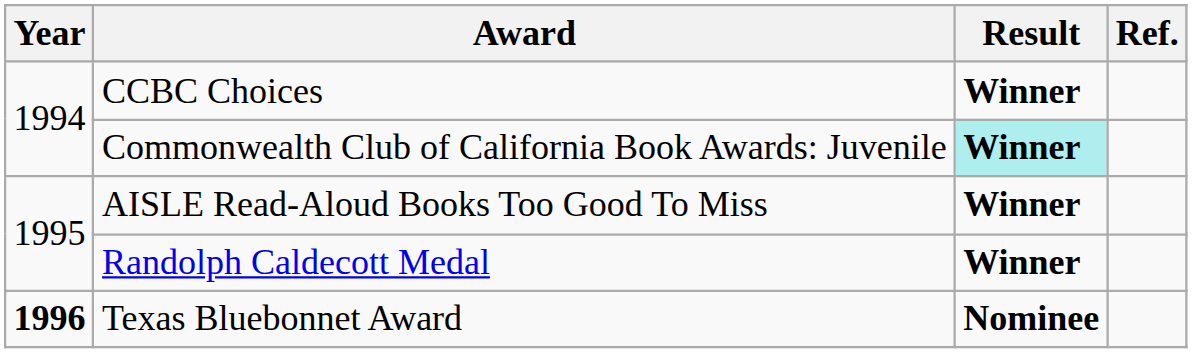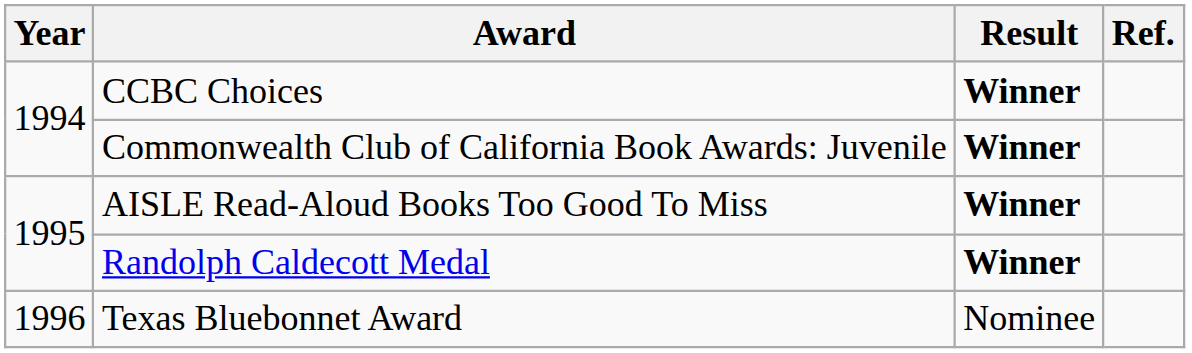(1022, 147) paleturquoise background -> (1022, 147) no background
(49, 318) bold -> (49, 318) normal
(1031, 318) bold -> (1029, 318) normal
